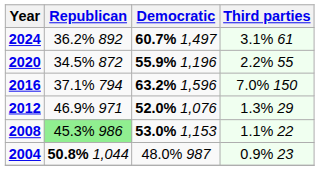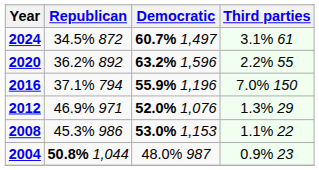(88, 39) 36.2% 892 -> (88, 39) 34.5% 872
(88, 62) 34.5% 872 -> (88, 62) 36.2% 892
(176, 62) 55.9% 1,196 -> (176, 62) 63.2% 1,596
(176, 85) 63.2% 1,596 -> (176, 85) 55.9% 1,196
(88, 131) lightgreen background -> (88, 131) no background
